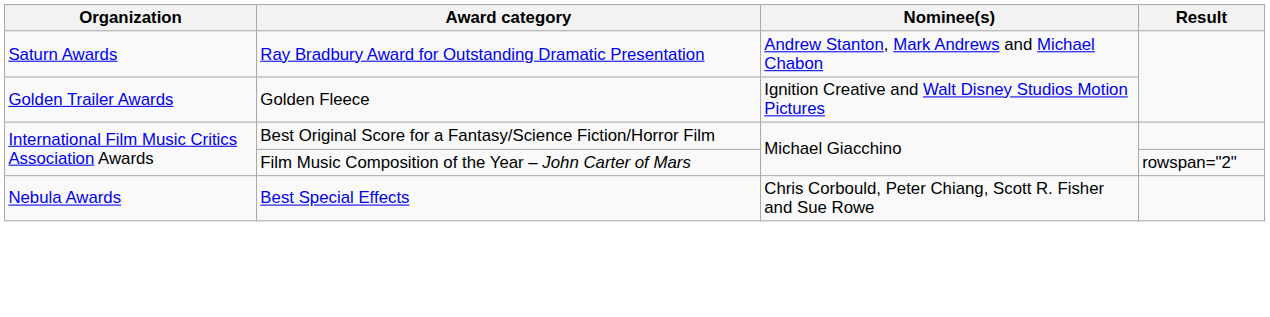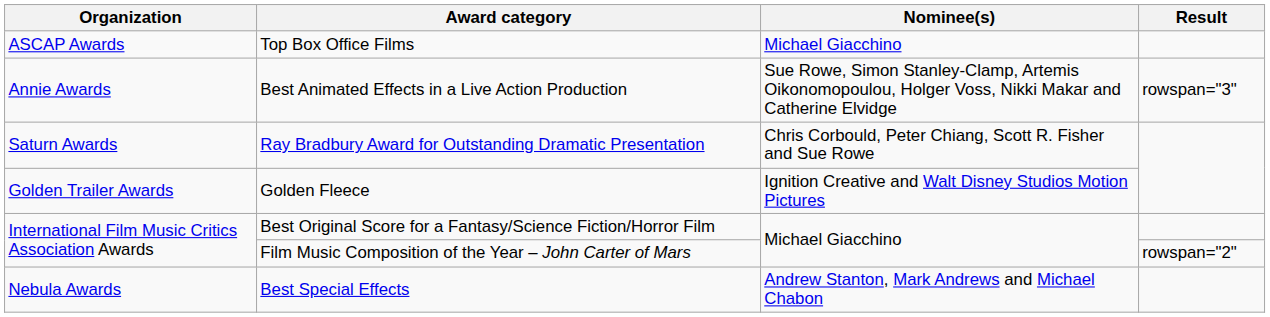+ row: (337, 44)
+ row: (444, 90)
(930, 53) Andrew Stanton, Mark Andrews and Michael Chabon -> (934, 145) Chris Corbould, Peter Chiang, Scott R. Fisher and Sue Rowe
(934, 198) Chris Corbould, Peter Chiang, Scott R. Fisher and Sue Rowe -> (930, 289) Andrew Stanton, Mark Andrews and Michael Chabon
